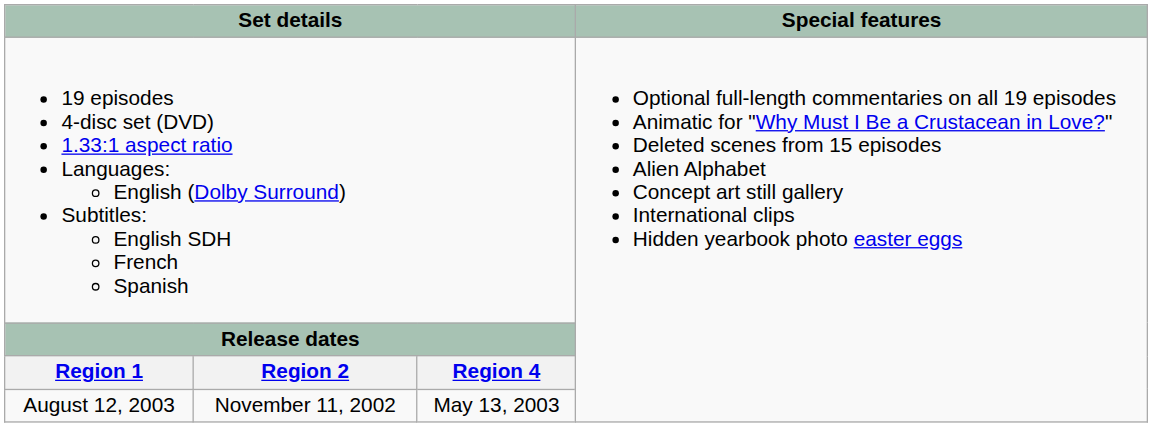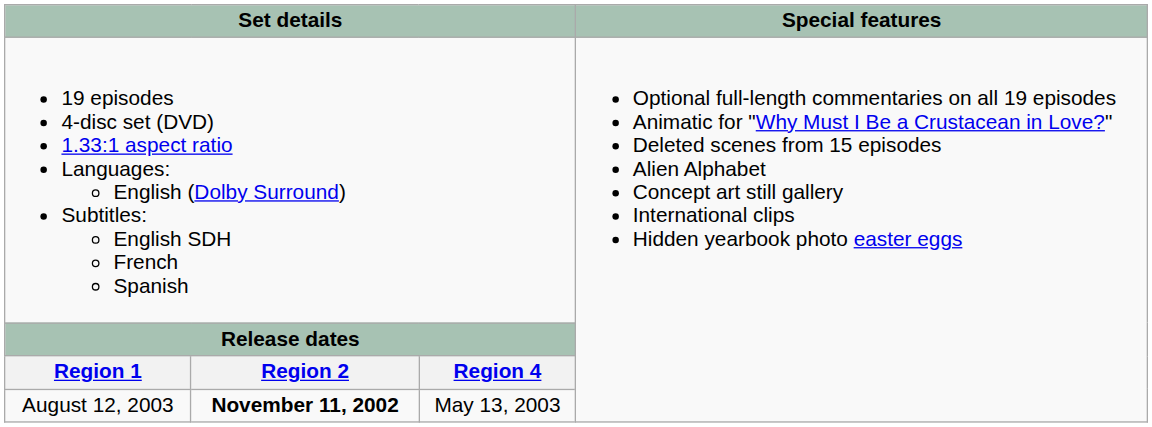(305, 405) normal -> (305, 405) bold
